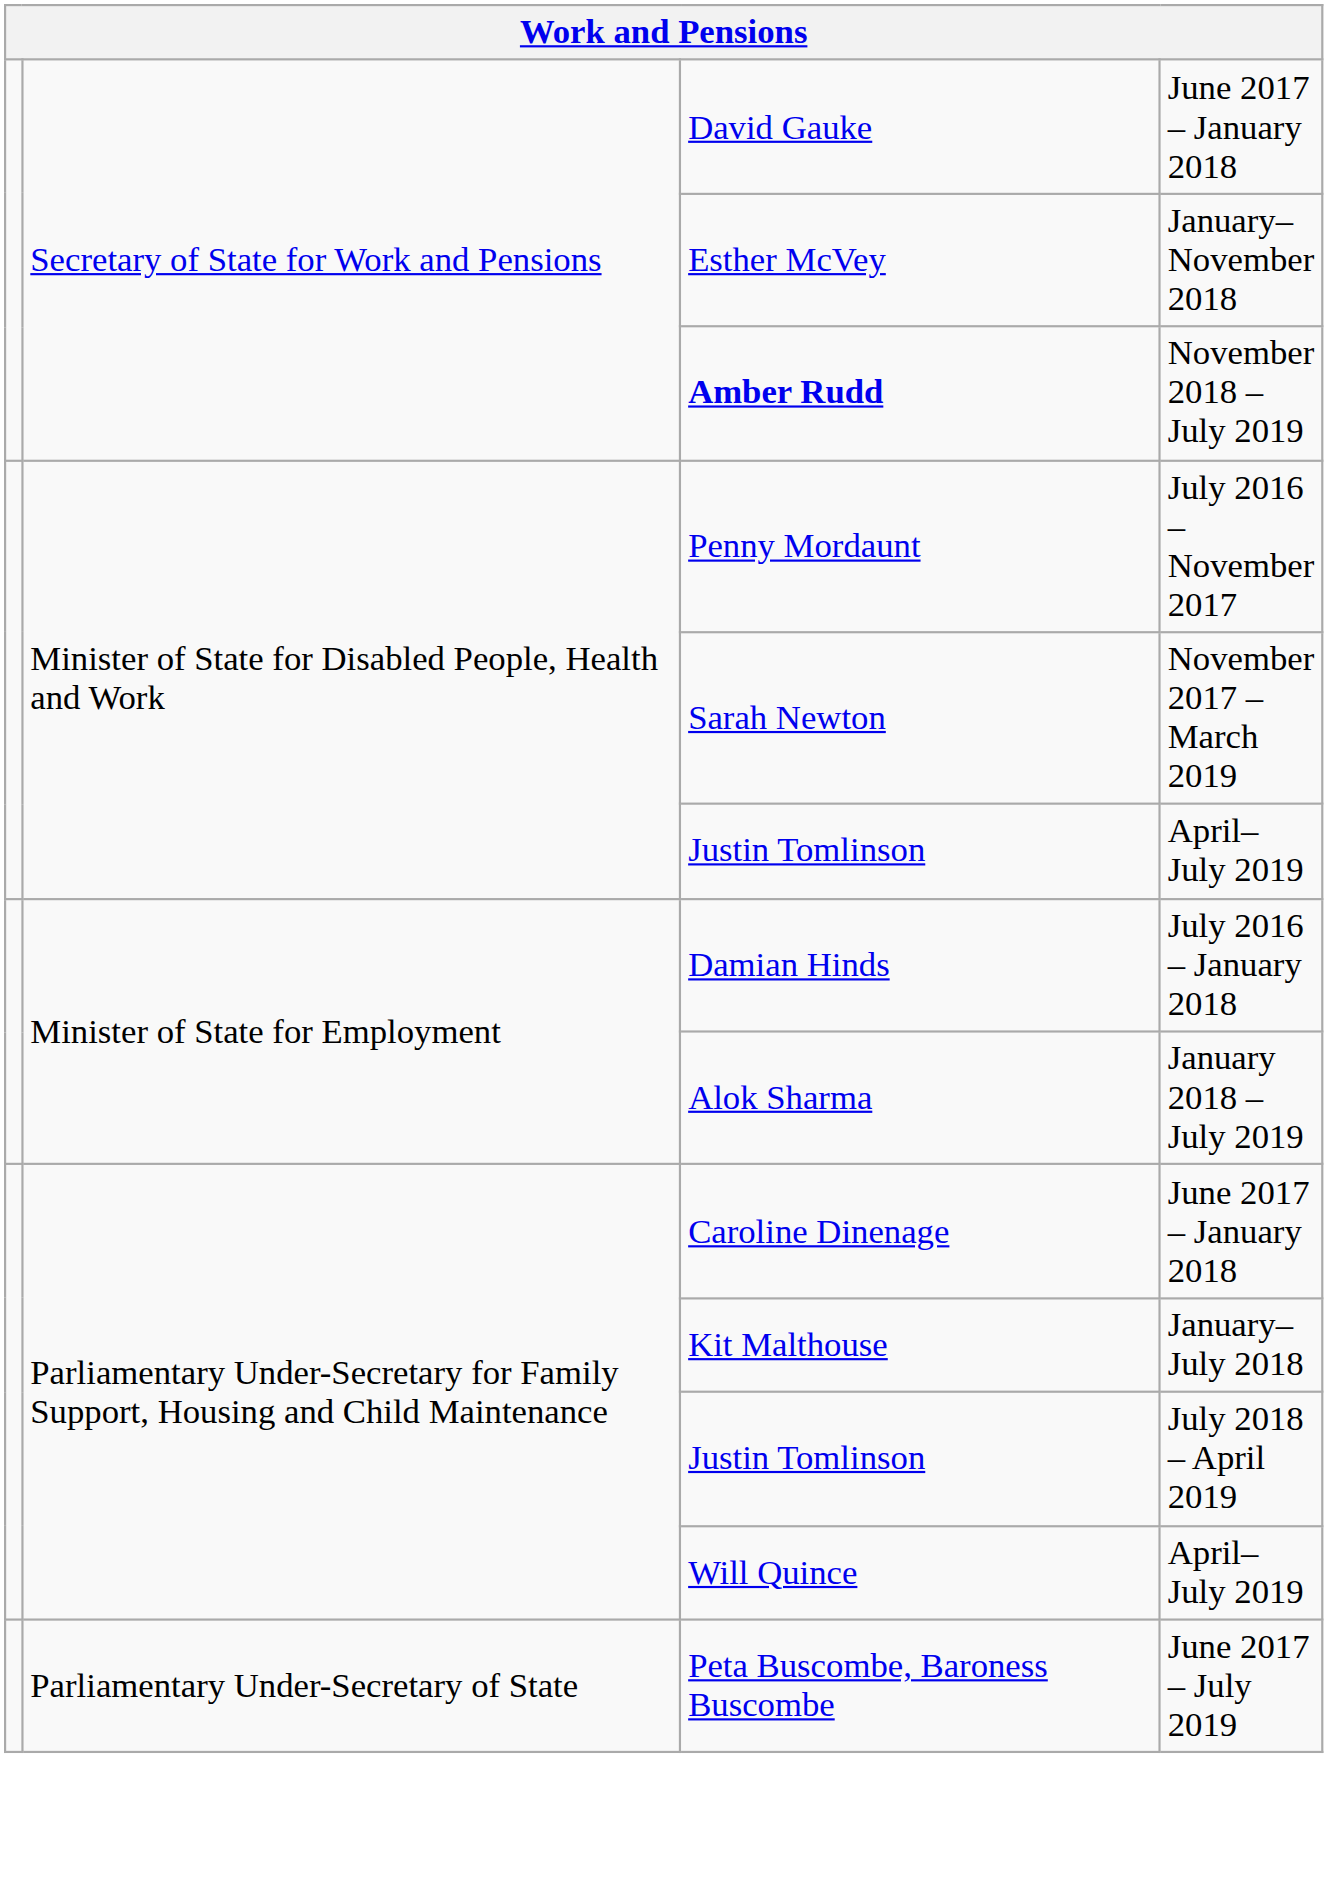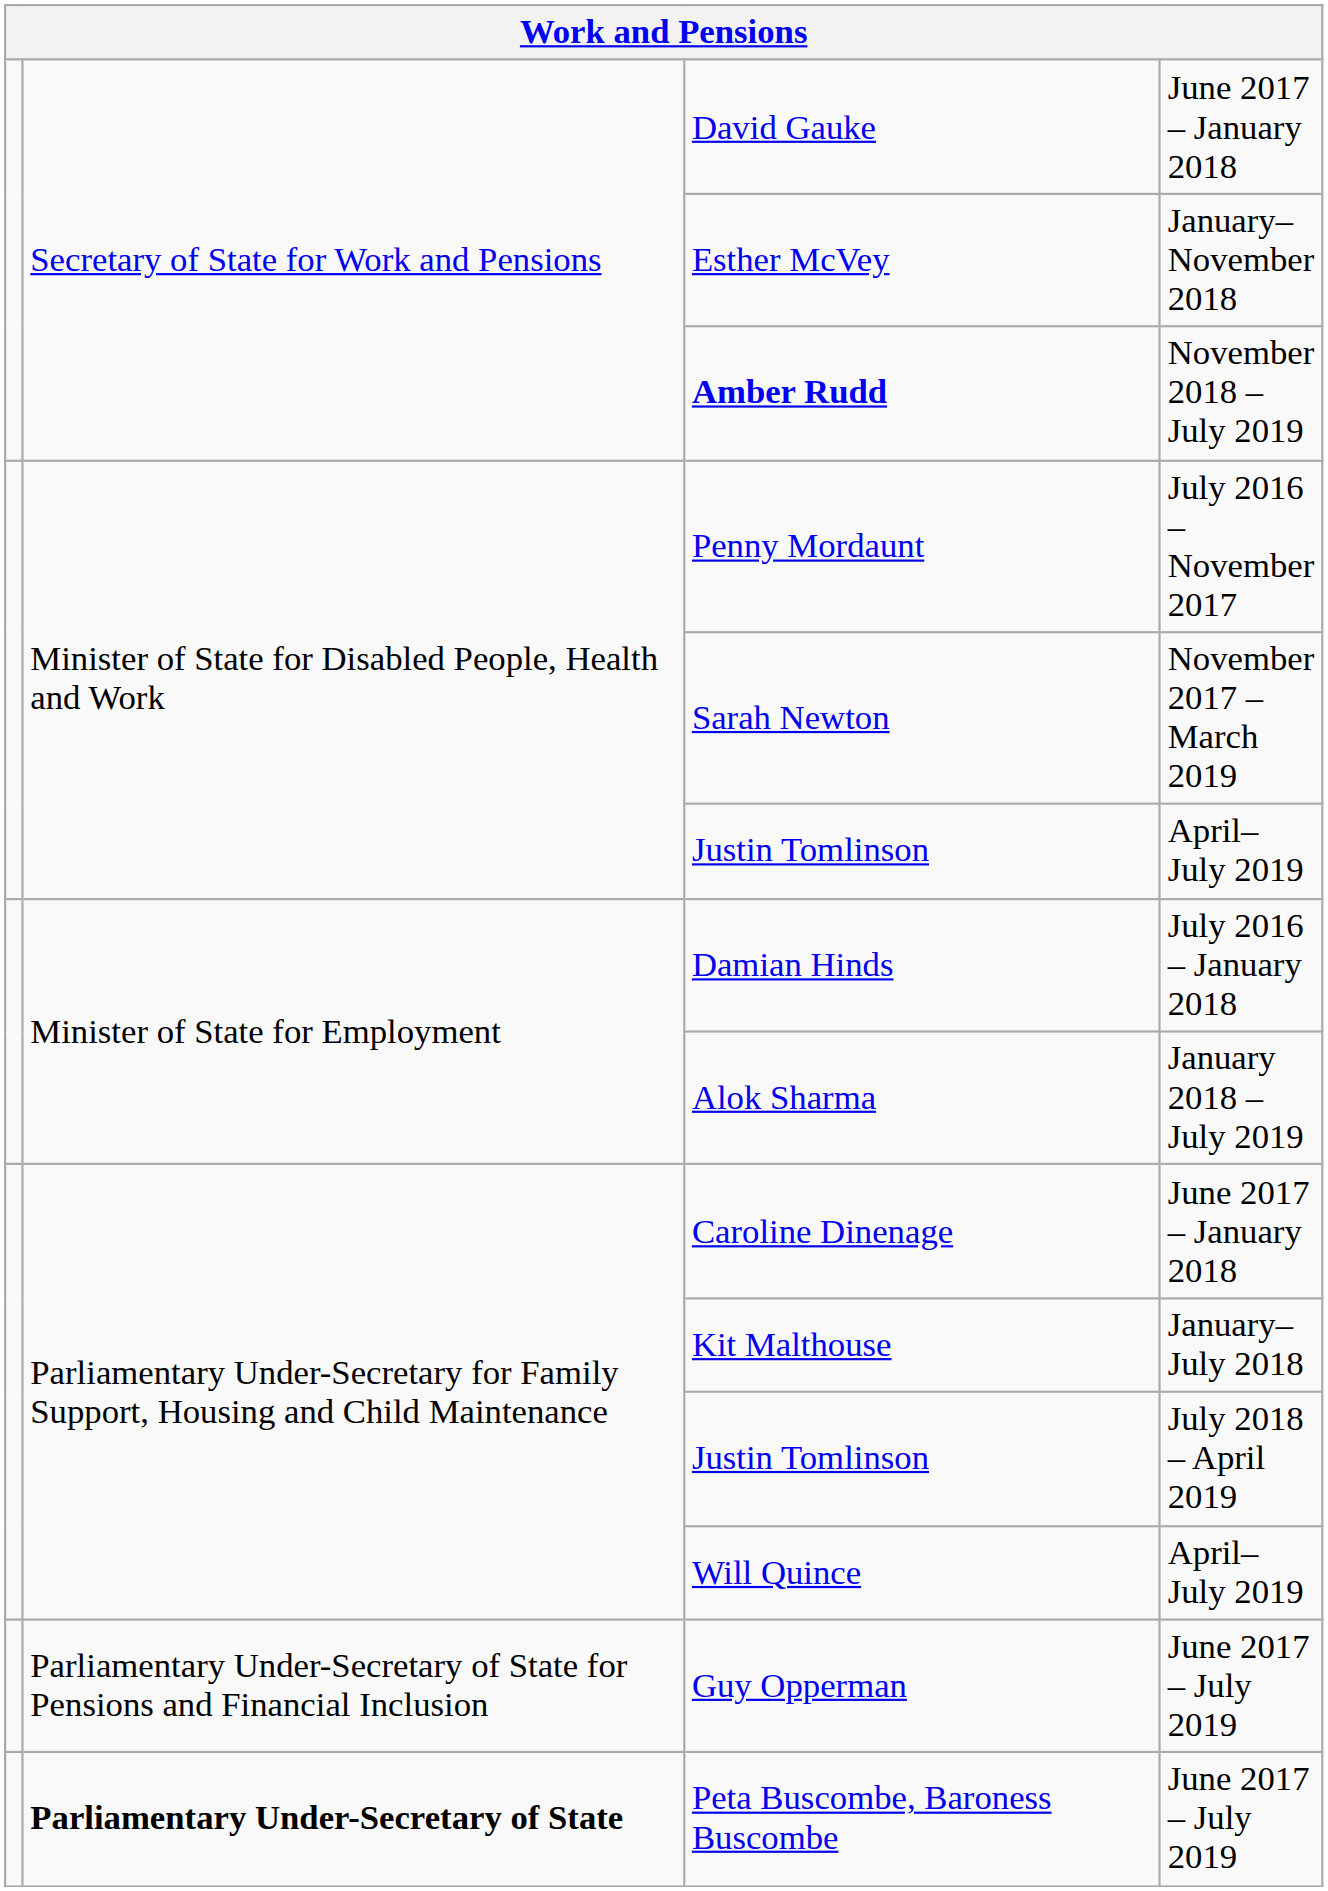+ row: (799, 1685)
(304, 1685) normal -> (327, 1818) bold
